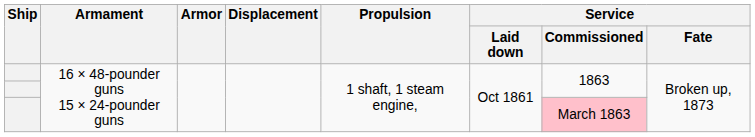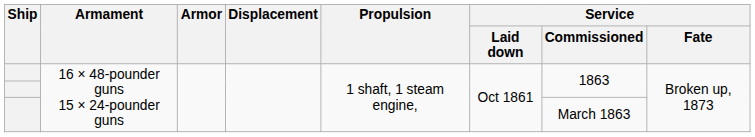(594, 114) pink background -> (594, 114) no background
